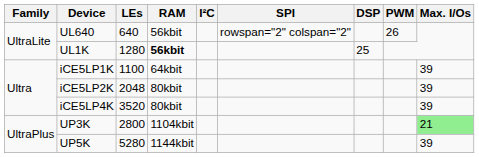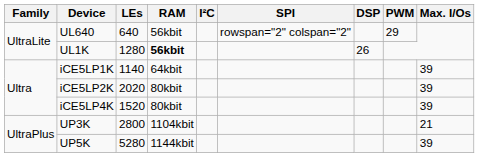(392, 32) 26 -> (392, 32) 29
(363, 50) 25 -> (363, 50) 26
(132, 69) 1100 -> (132, 69) 1140
(132, 87) 2048 -> (132, 87) 2020
(132, 106) 3520 -> (132, 106) 1520
(426, 124) lightgreen background -> (426, 124) no background
